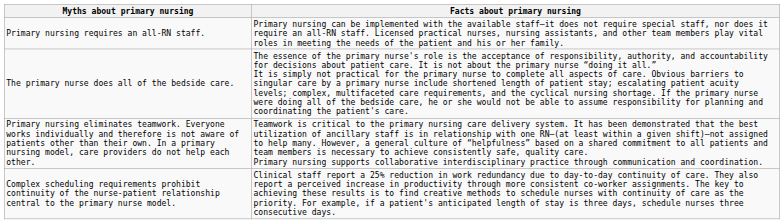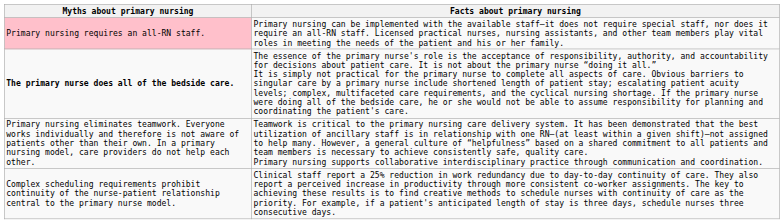(106, 33) no background -> (106, 33) pink background
(120, 84) normal -> (120, 84) bold
